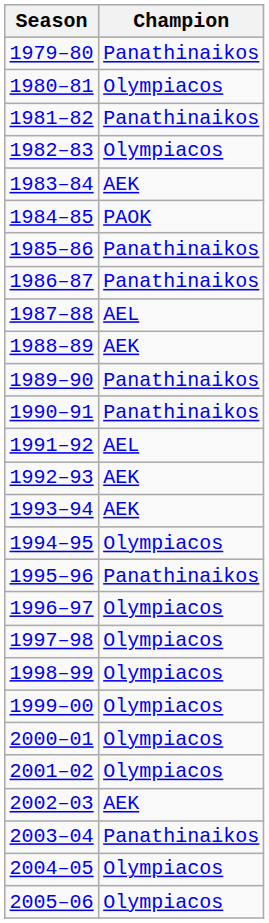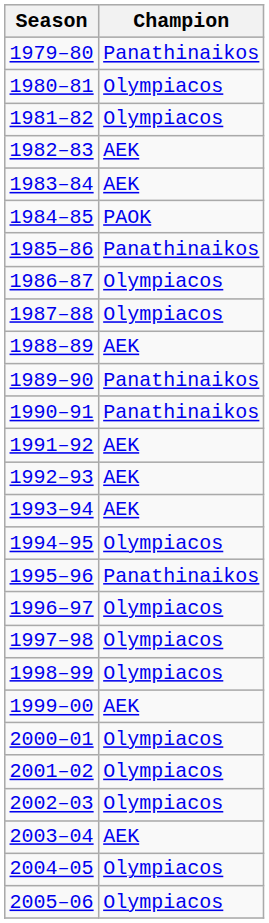(181, 119) Panathinaikos -> (163, 119) Olympiacos
(163, 152) Olympiacos -> (121, 152) AEK
(181, 282) Panathinaikos -> (163, 282) Olympiacos
(121, 315) AEL -> (163, 315) Olympiacos
(121, 445) AEL -> (121, 445) AEK
(163, 706) Olympiacos -> (121, 706) AEK
(121, 804) AEK -> (163, 804) Olympiacos
(181, 837) Panathinaikos -> (121, 837) AEK
